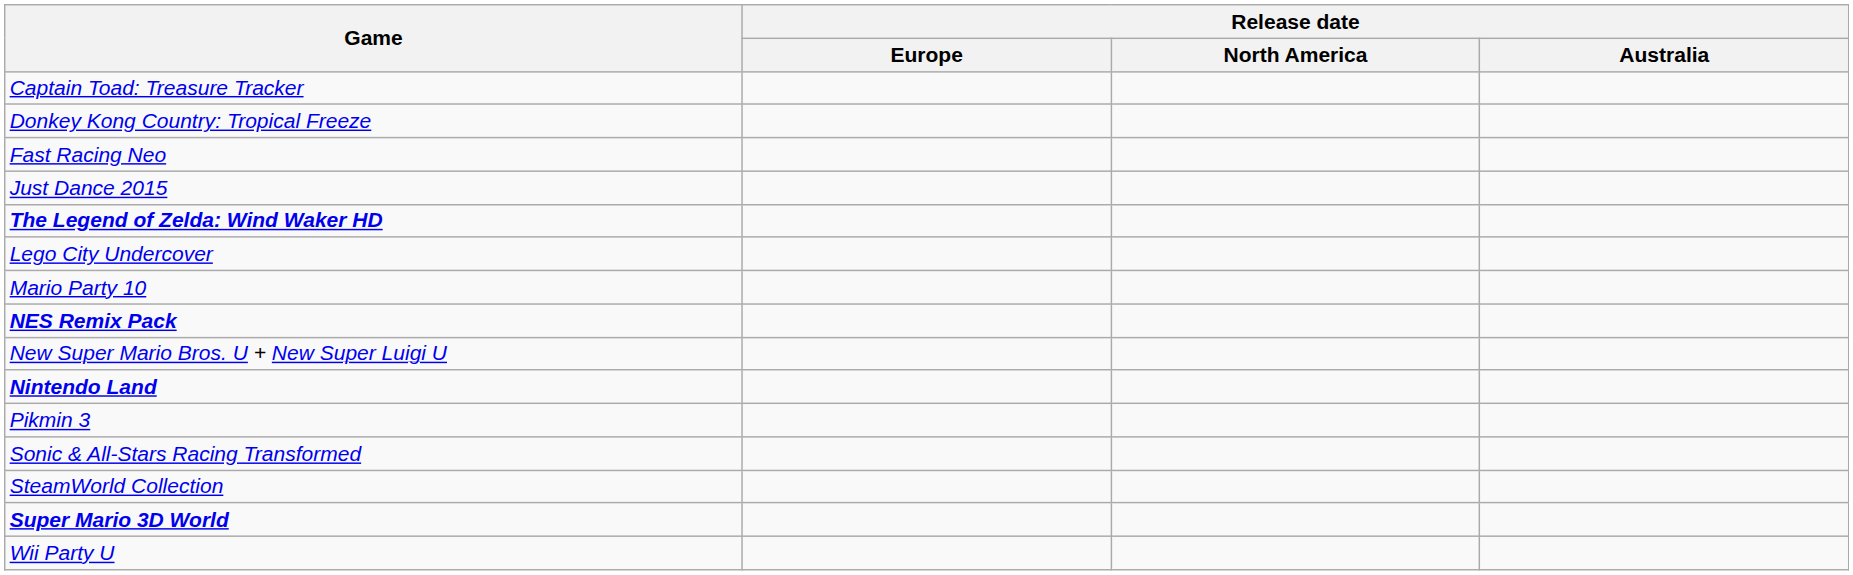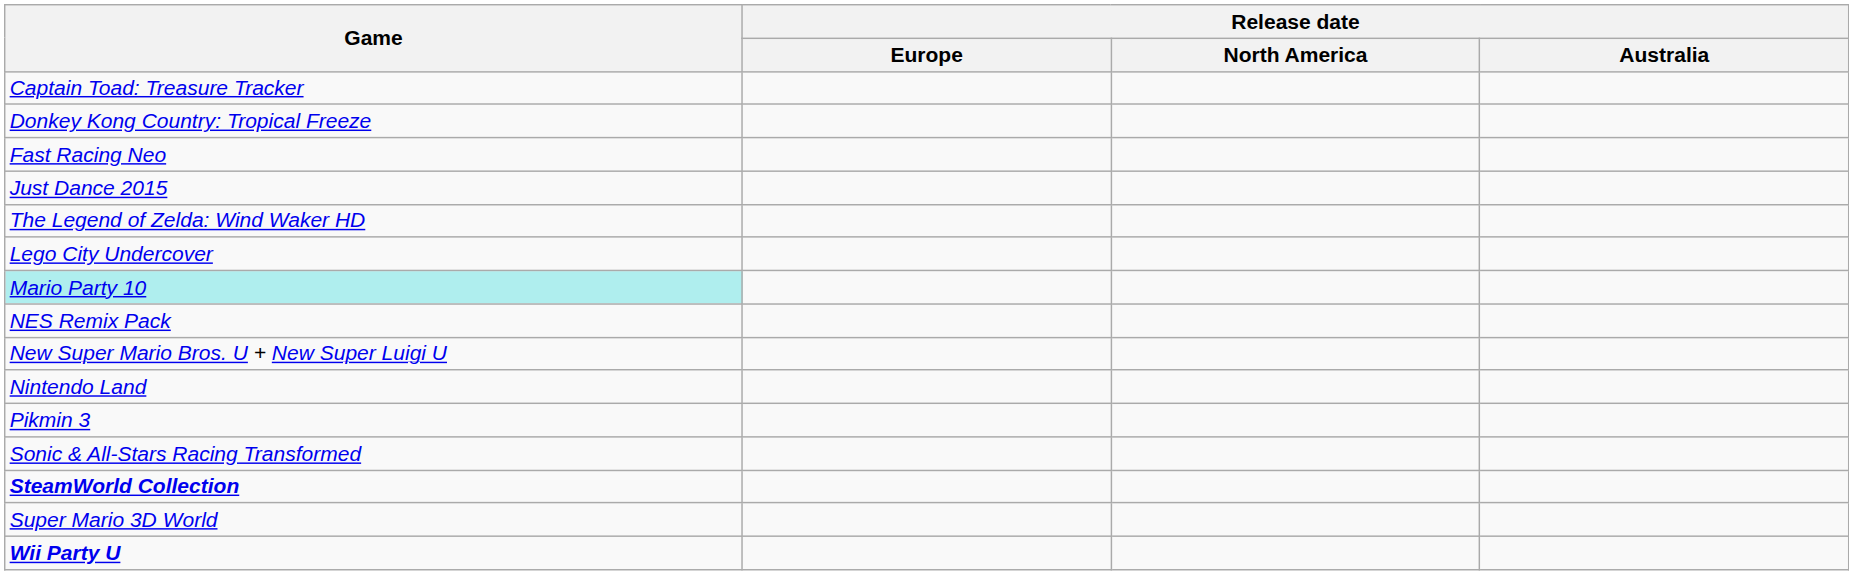(196, 221) bold -> (187, 221) normal
(78, 287) no background -> (78, 287) paleturquoise background
(93, 321) bold -> (90, 321) normal
(83, 387) bold -> (78, 387) normal
(116, 487) normal -> (124, 487) bold
(119, 520) bold -> (114, 520) normal
(62, 553) normal -> (65, 553) bold
